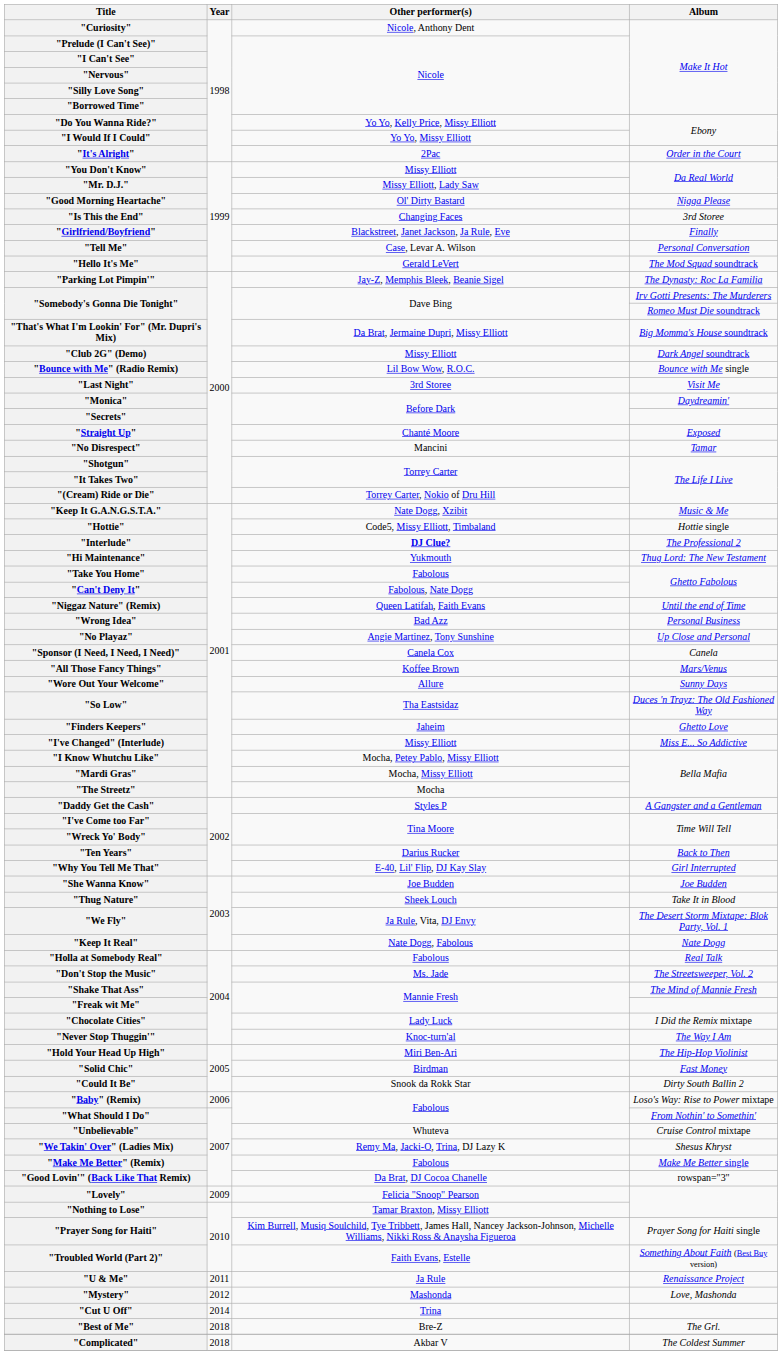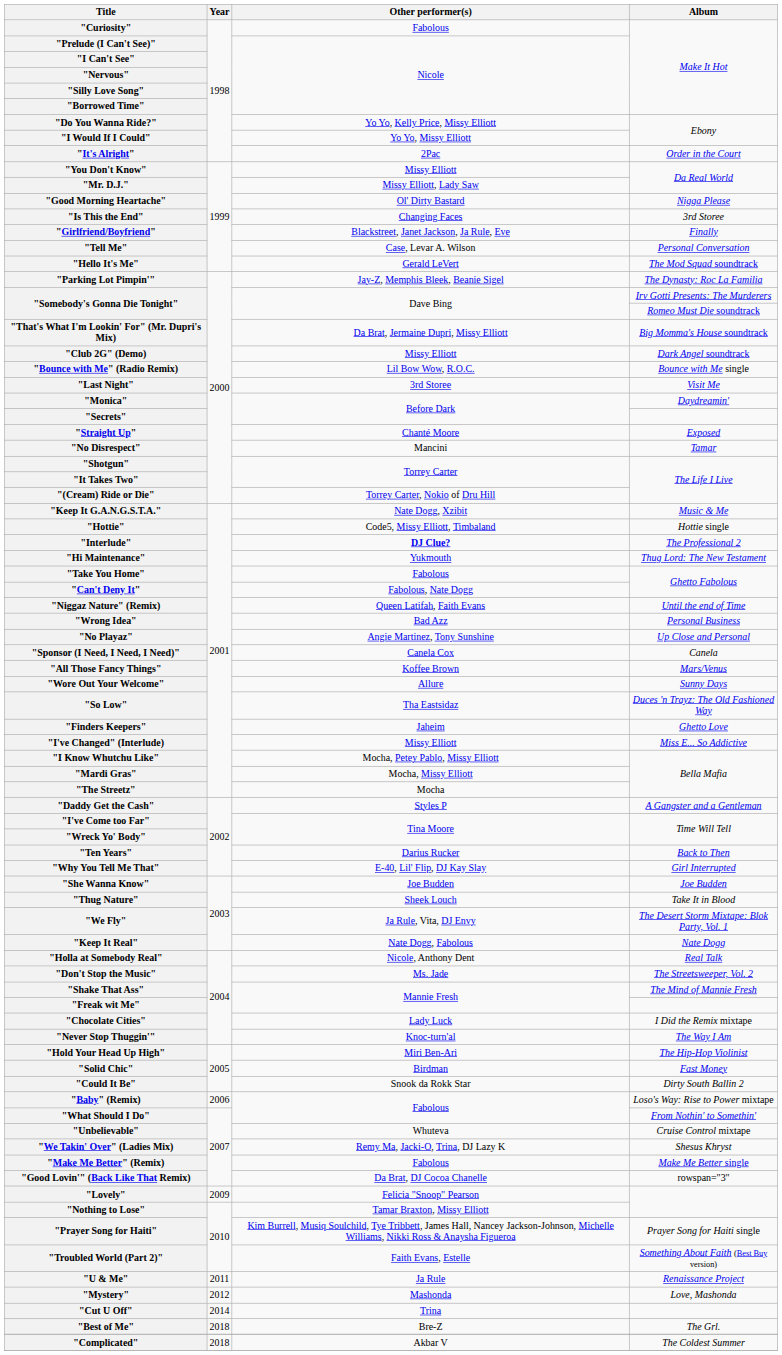(431, 28) Nicole, Anthony Dent -> (431, 28) Fabolous
(431, 958) Fabolous -> (431, 958) Nicole, Anthony Dent
